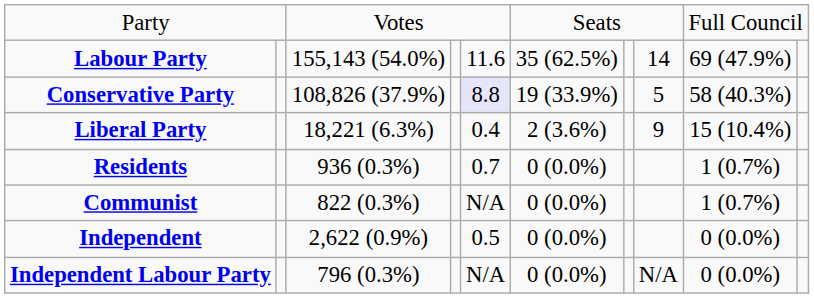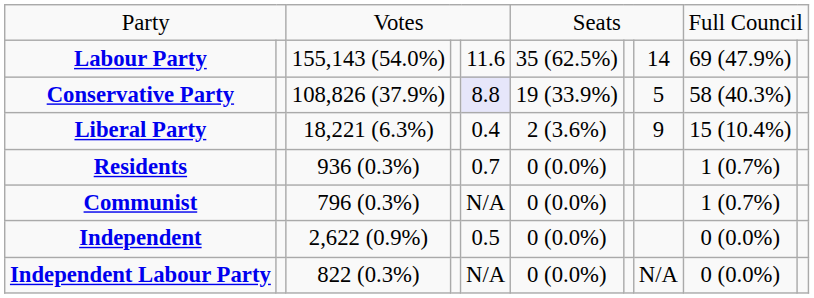(368, 202) 822 (0.3%) -> (368, 202) 796 (0.3%)
(368, 274) 796 (0.3%) -> (368, 274) 822 (0.3%)
